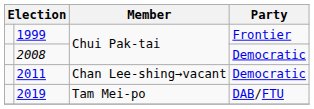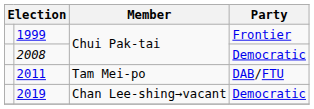(149, 74) Chan Lee-shing→vacant -> (109, 74) Tam Mei-po
(269, 74) Democratic -> (258, 74) DAB/FTU
(109, 94) Tam Mei-po -> (149, 94) Chan Lee-shing→vacant
(258, 94) DAB/FTU -> (269, 94) Democratic
